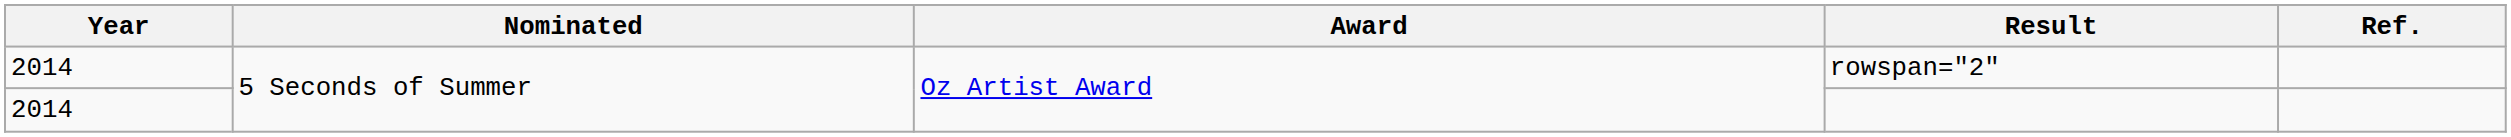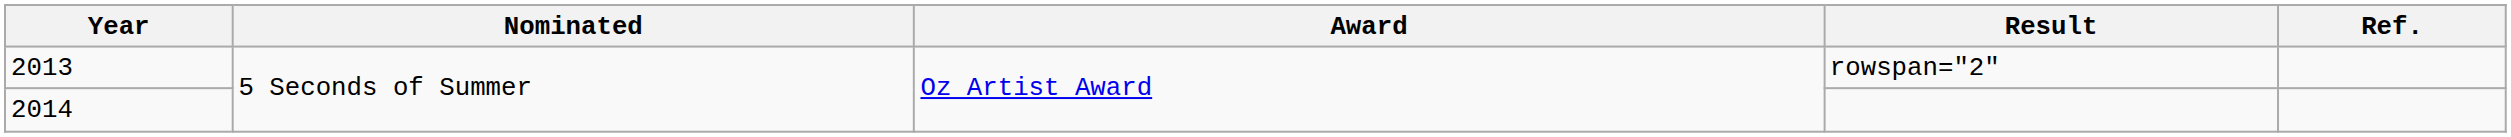(42, 68) 2014 -> (42, 68) 2013
